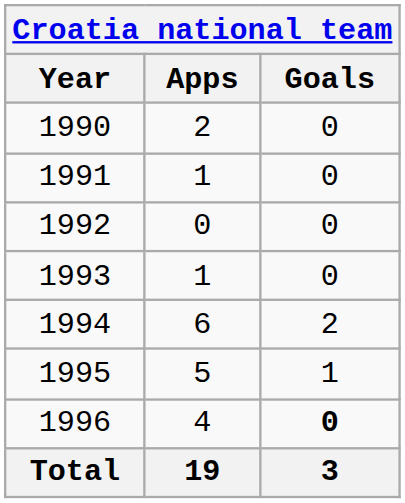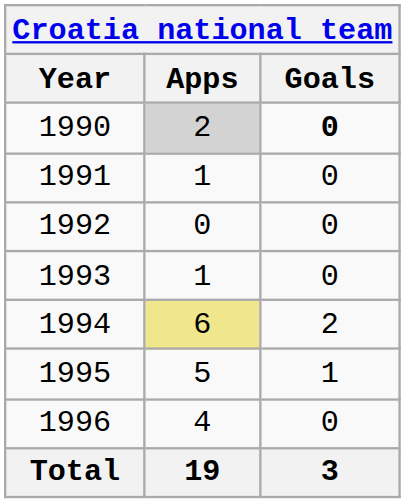(202, 128) no background -> (202, 128) lightgrey background
(330, 128) normal -> (330, 128) bold
(202, 325) no background -> (202, 325) khaki background
(330, 423) bold -> (330, 423) normal
